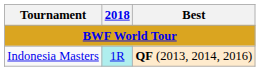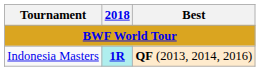(117, 56) normal -> (117, 56) bold
